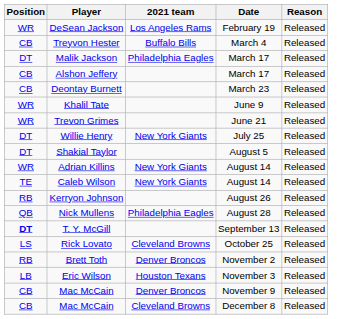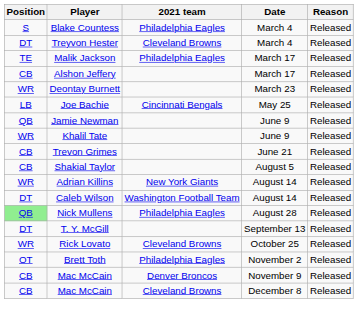- row: (86, 27)
+ row: (85, 27)
(26, 43) CB -> (26, 43) DT
(171, 43) Buffalo Bills -> (182, 43) Cleveland Browns
(26, 58) DT -> (26, 58) TE
(26, 89) CB -> (26, 89) WR
+ row: (85, 105)
+ row: (85, 120)
(26, 120) WR -> (26, 151) CB
- row: (86, 136)
(26, 151) DT -> (26, 167) CB
(26, 182) TE -> (26, 197) DT
(171, 182) New York Giants -> (182, 197) Washington Football Team
- row: (86, 197)
(26, 213) no background -> (26, 213) lightgreen background
(26, 228) bold -> (26, 228) normal
(26, 244) LS -> (26, 244) WR
(26, 259) RB -> (26, 259) OT
(171, 259) Denver Broncos -> (182, 259) Philadelphia Eagles
- row: (86, 275)
